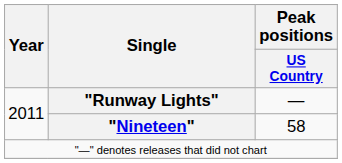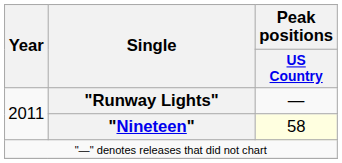(296, 126) no background -> (296, 126) lightyellow background
